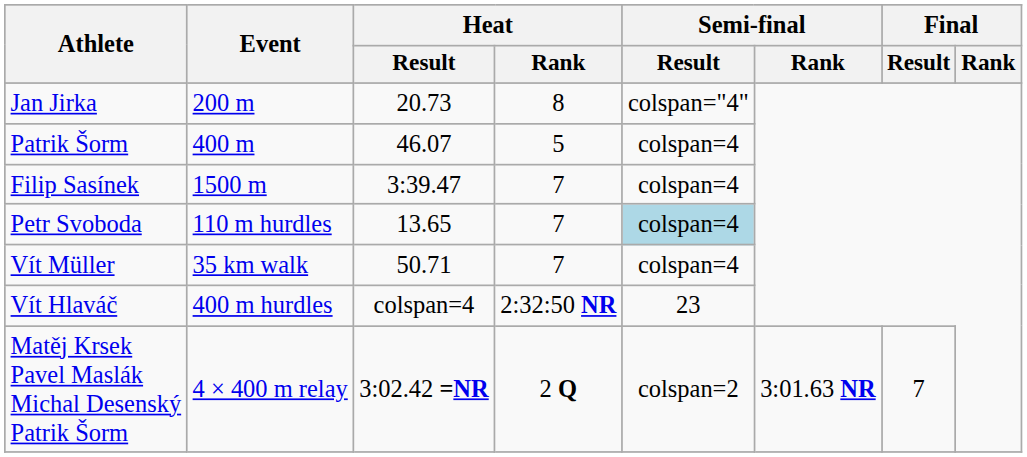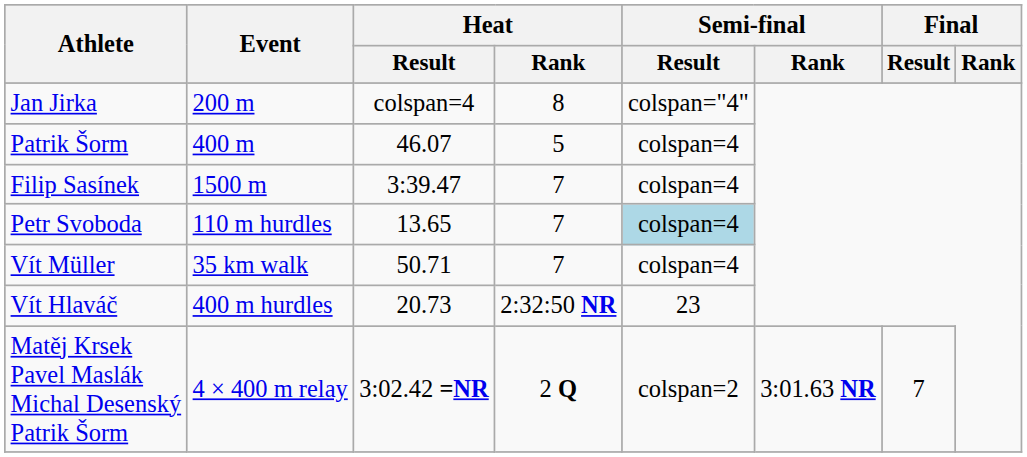(424, 103) 20.73 -> (424, 103) colspan=4
(424, 305) colspan=4 -> (424, 305) 20.73
